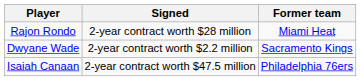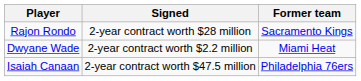(307, 31) Miami Heat -> (307, 31) Sacramento Kings
(307, 48) Sacramento Kings -> (307, 48) Miami Heat
